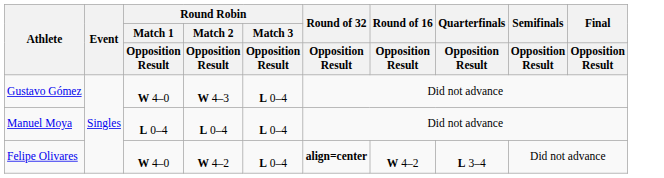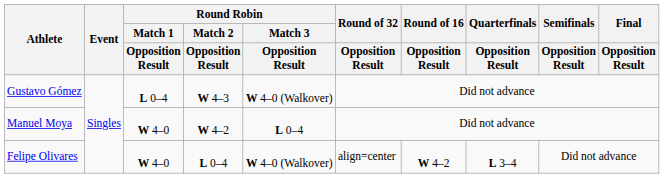(154, 98) W 4–0 -> (154, 98) L 0–4
(273, 98) L 0–4 -> (289, 98) W 4–0 (Walkover)
(154, 131) L 0–4 -> (154, 131) W 4–0
(213, 131) L 0–4 -> (213, 131) W 4–2
(213, 163) W 4–2 -> (213, 163) L 0–4
(273, 163) L 0–4 -> (289, 163) W 4–0 (Walkover)
(336, 156) bold -> (367, 156) normal
